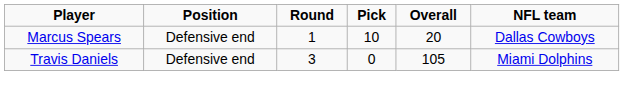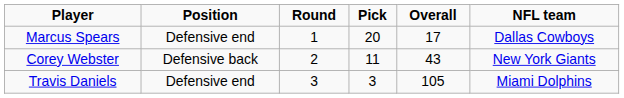(372, 37) 10 -> (372, 37) 20
(433, 37) 20 -> (433, 37) 17
+ row: (73, 59)
(372, 59) 0 -> (372, 81) 3
